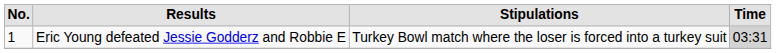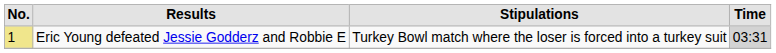(11, 37) no background -> (11, 37) khaki background
